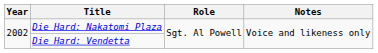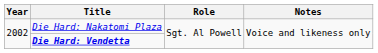(81, 41) normal -> (81, 41) bold
